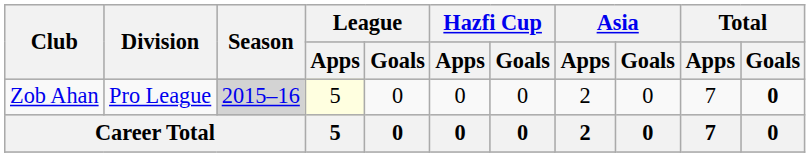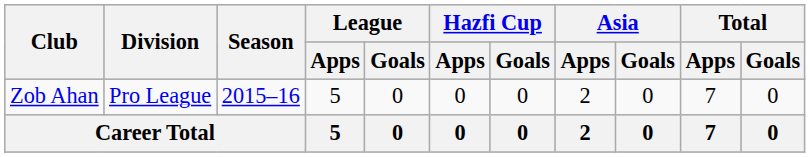(261, 96) lightgrey background -> (261, 96) no background
(335, 96) lightyellow background -> (335, 96) no background
(773, 96) bold -> (773, 96) normal
